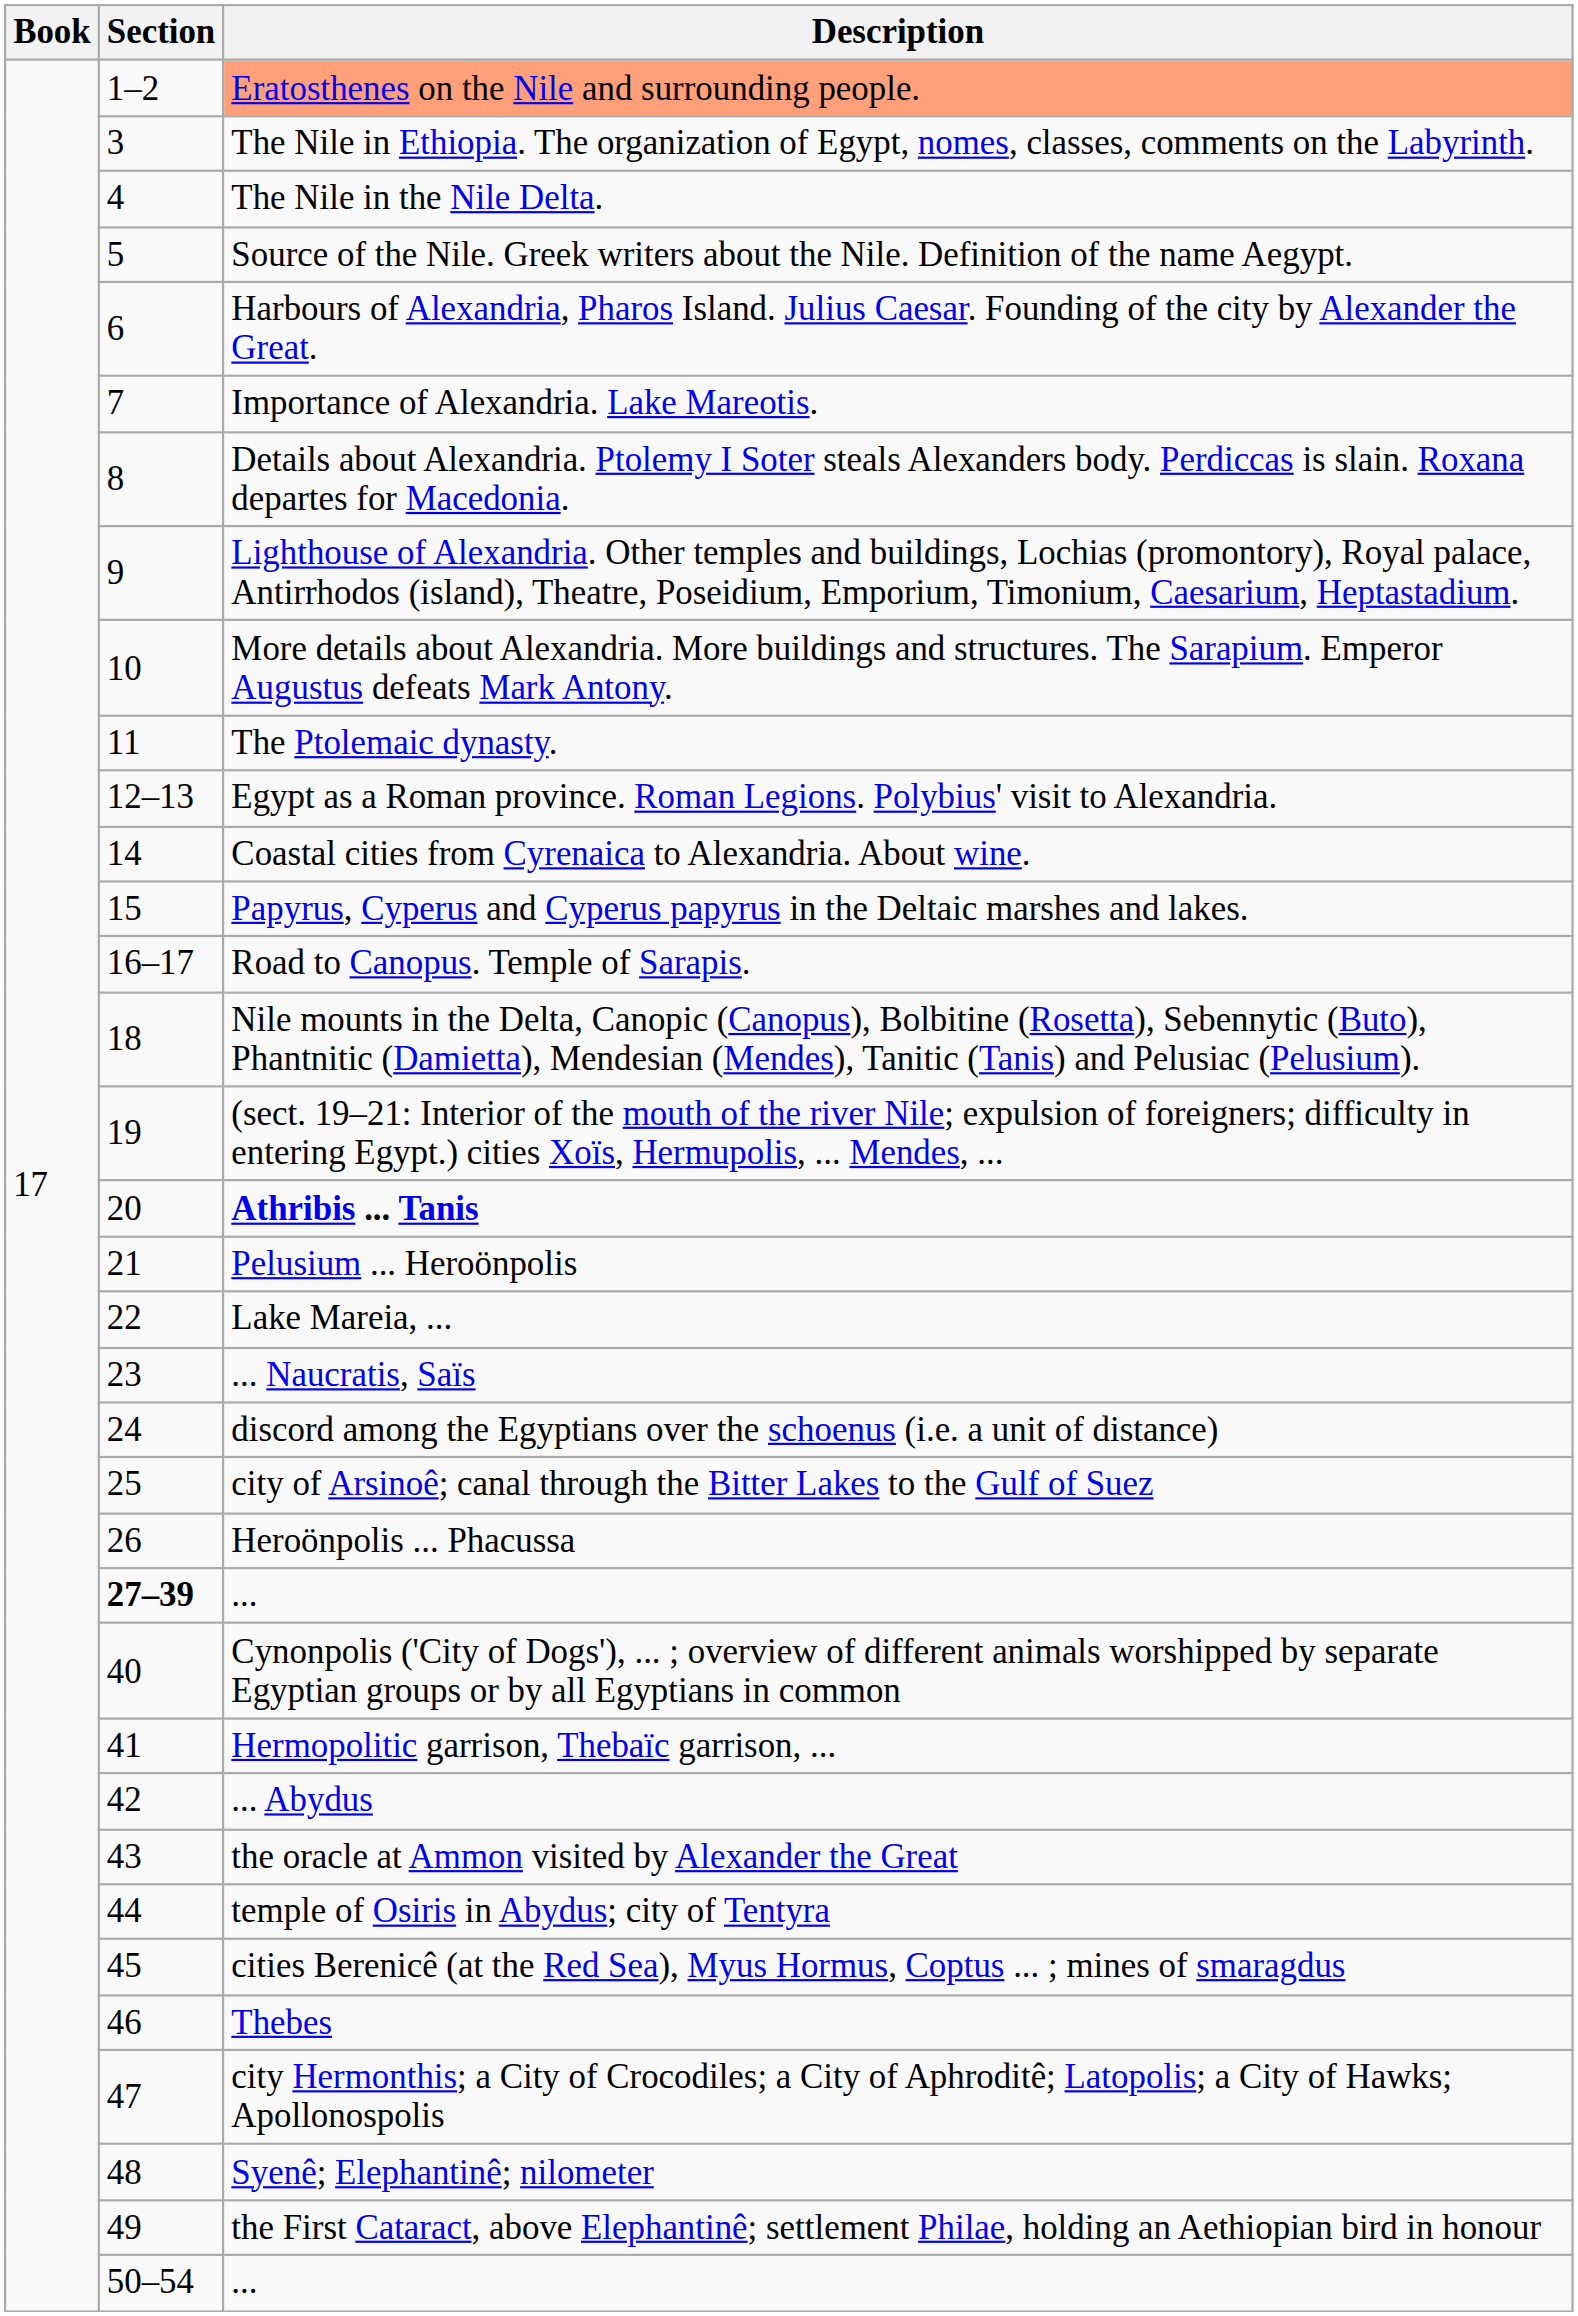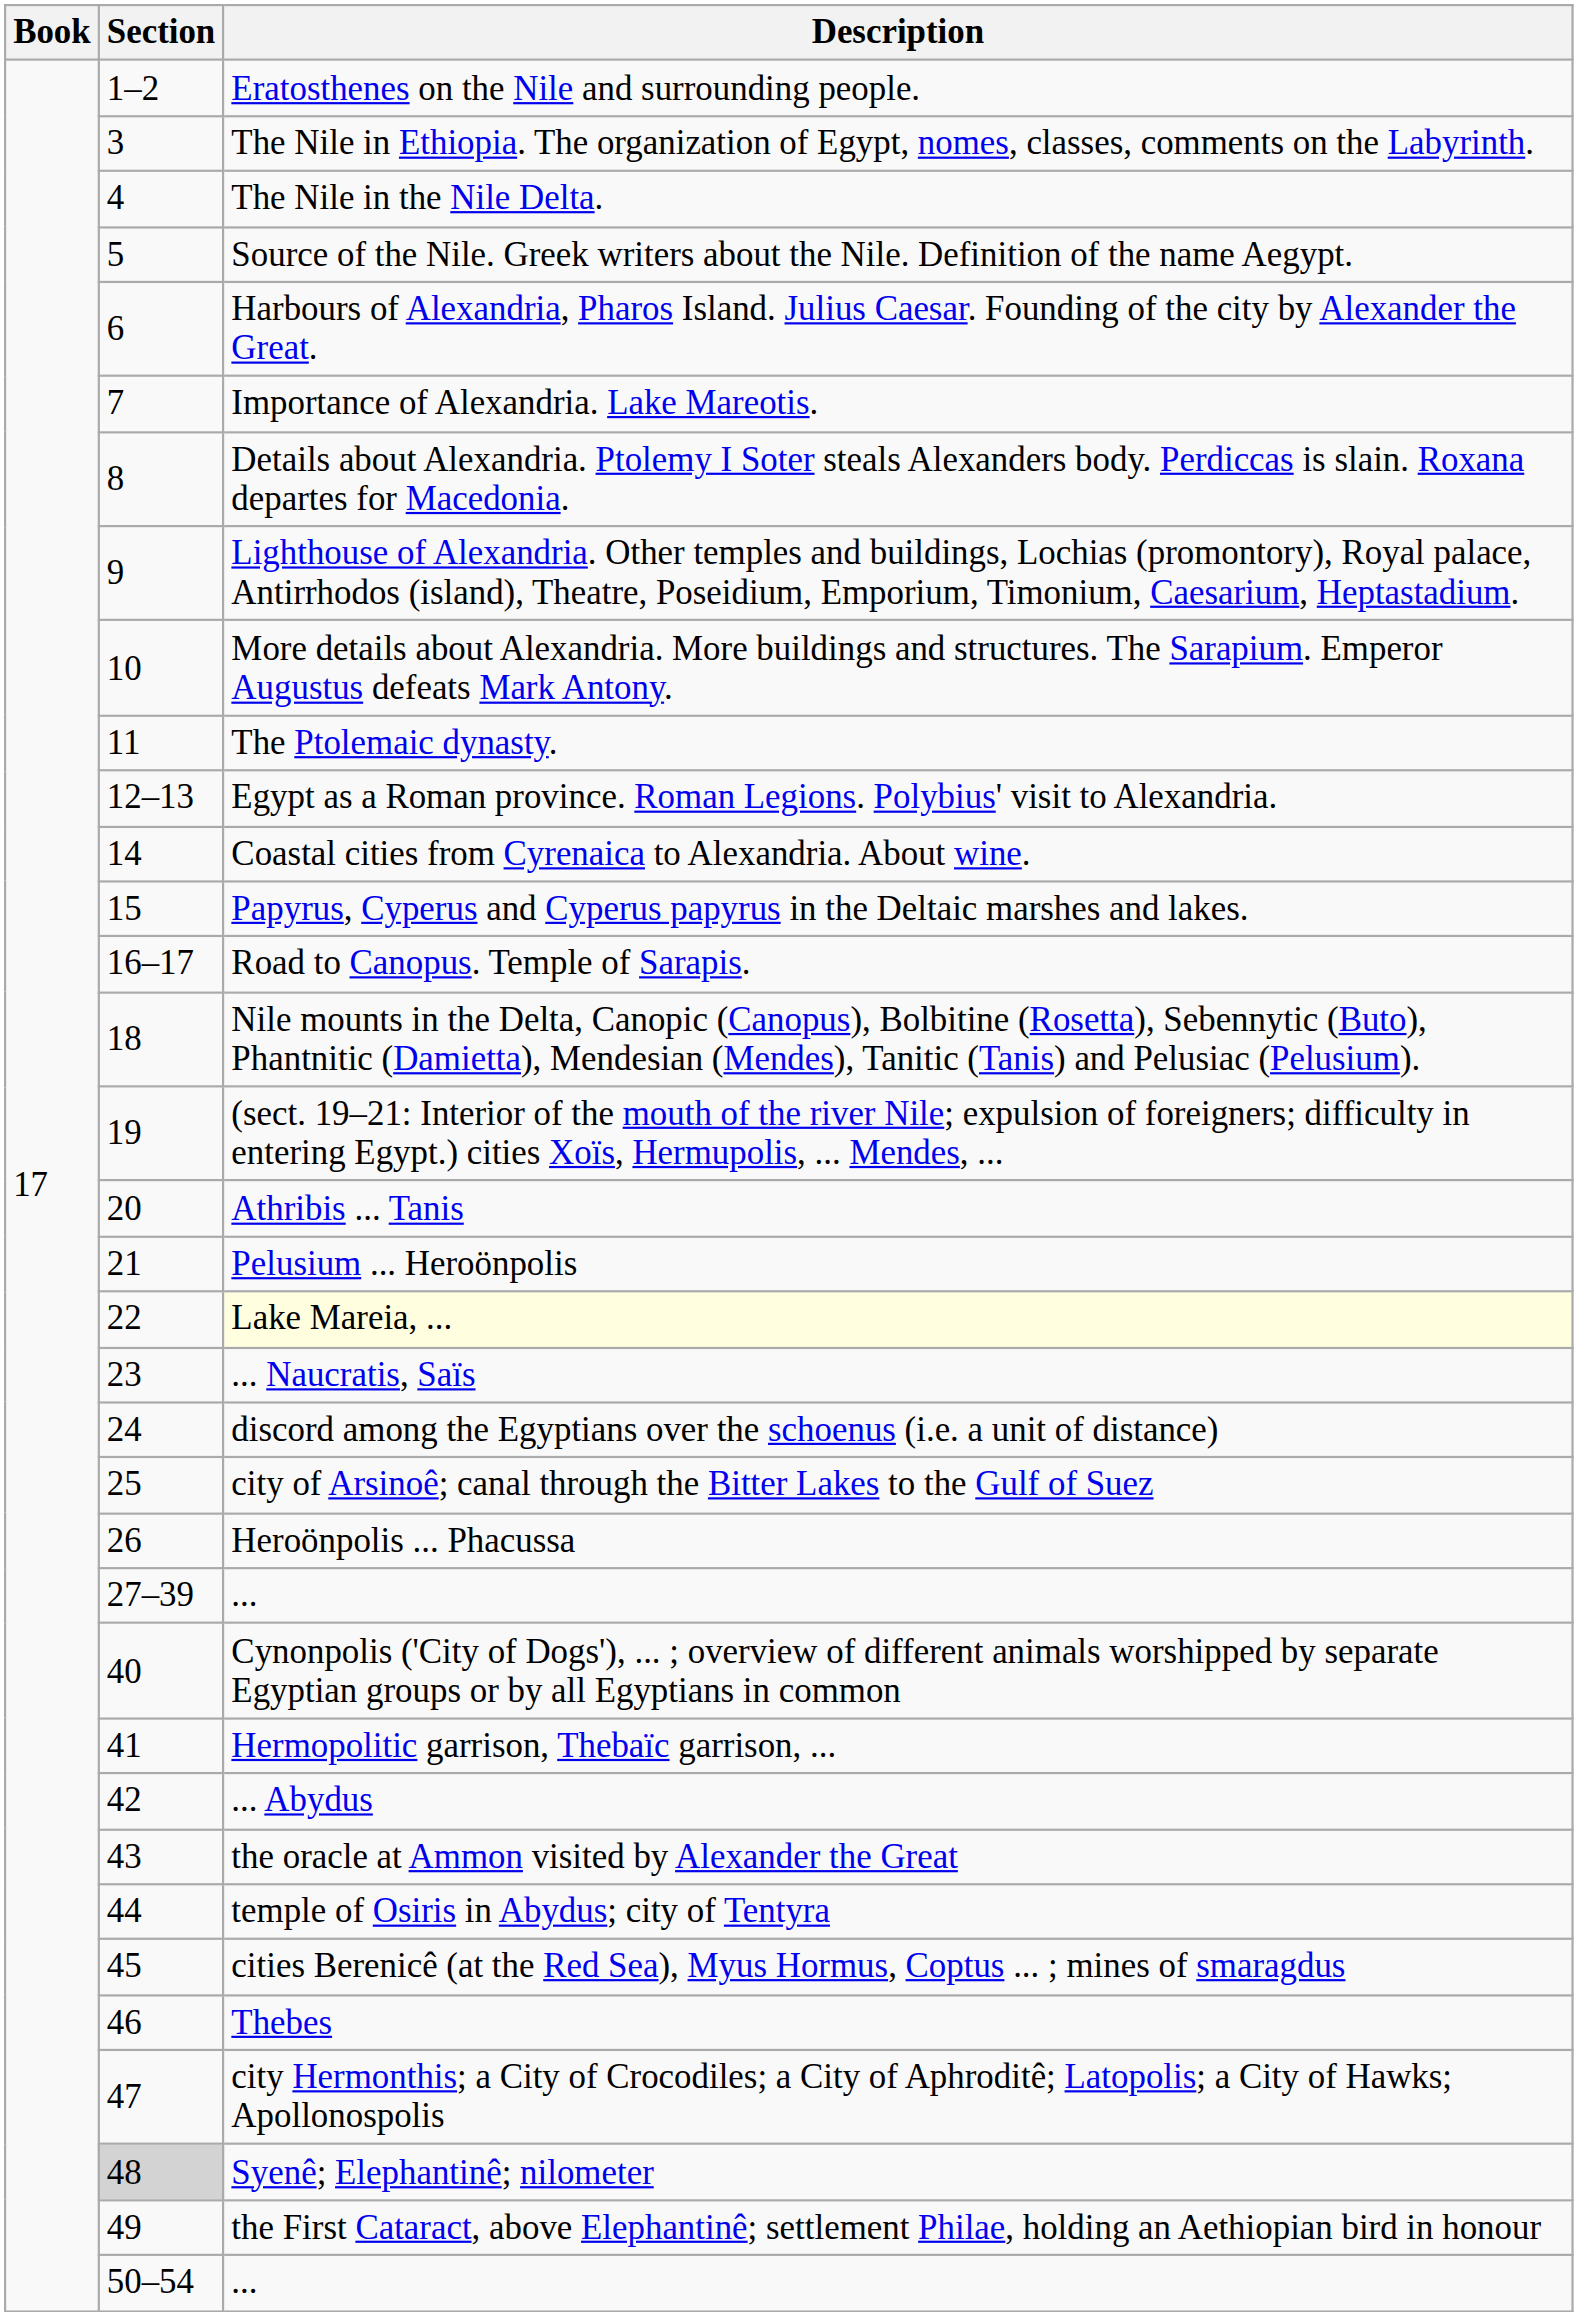(576, 87) lightsalmon background -> (576, 87) no background
(355, 1207) bold -> (348, 1207) normal
(342, 1318) no background -> (342, 1318) lightyellow background
(150, 1595) bold -> (150, 1595) normal
(124, 2171) no background -> (124, 2171) lightgrey background
